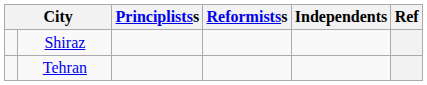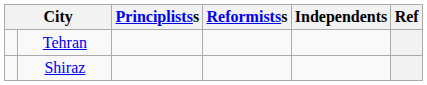rows swapped: (65, 67) <-> (65, 42)
